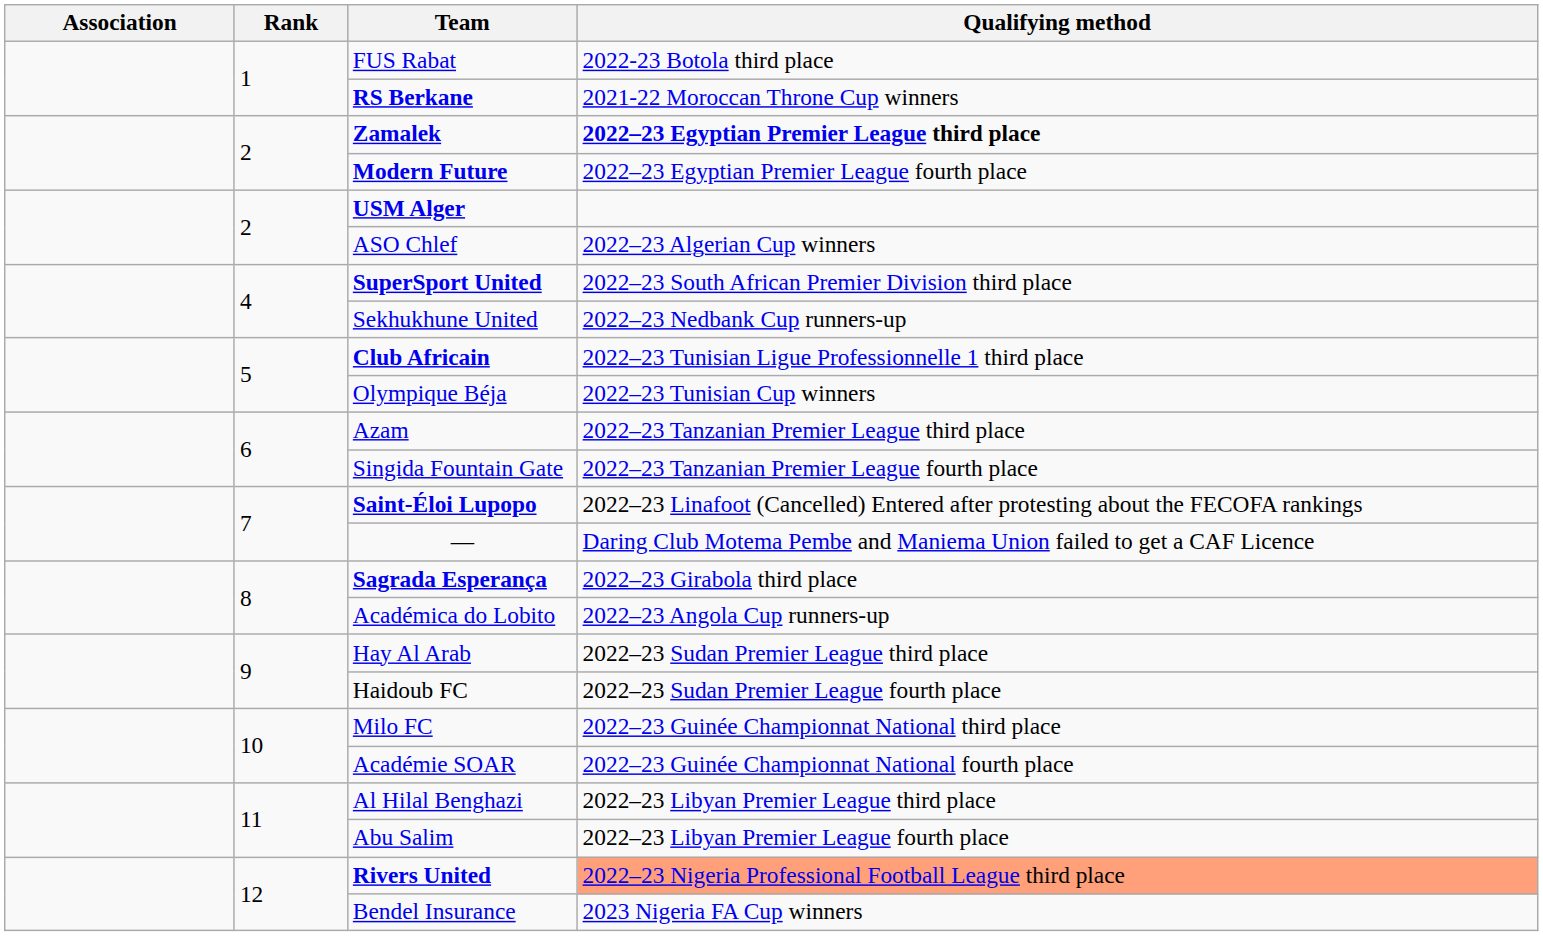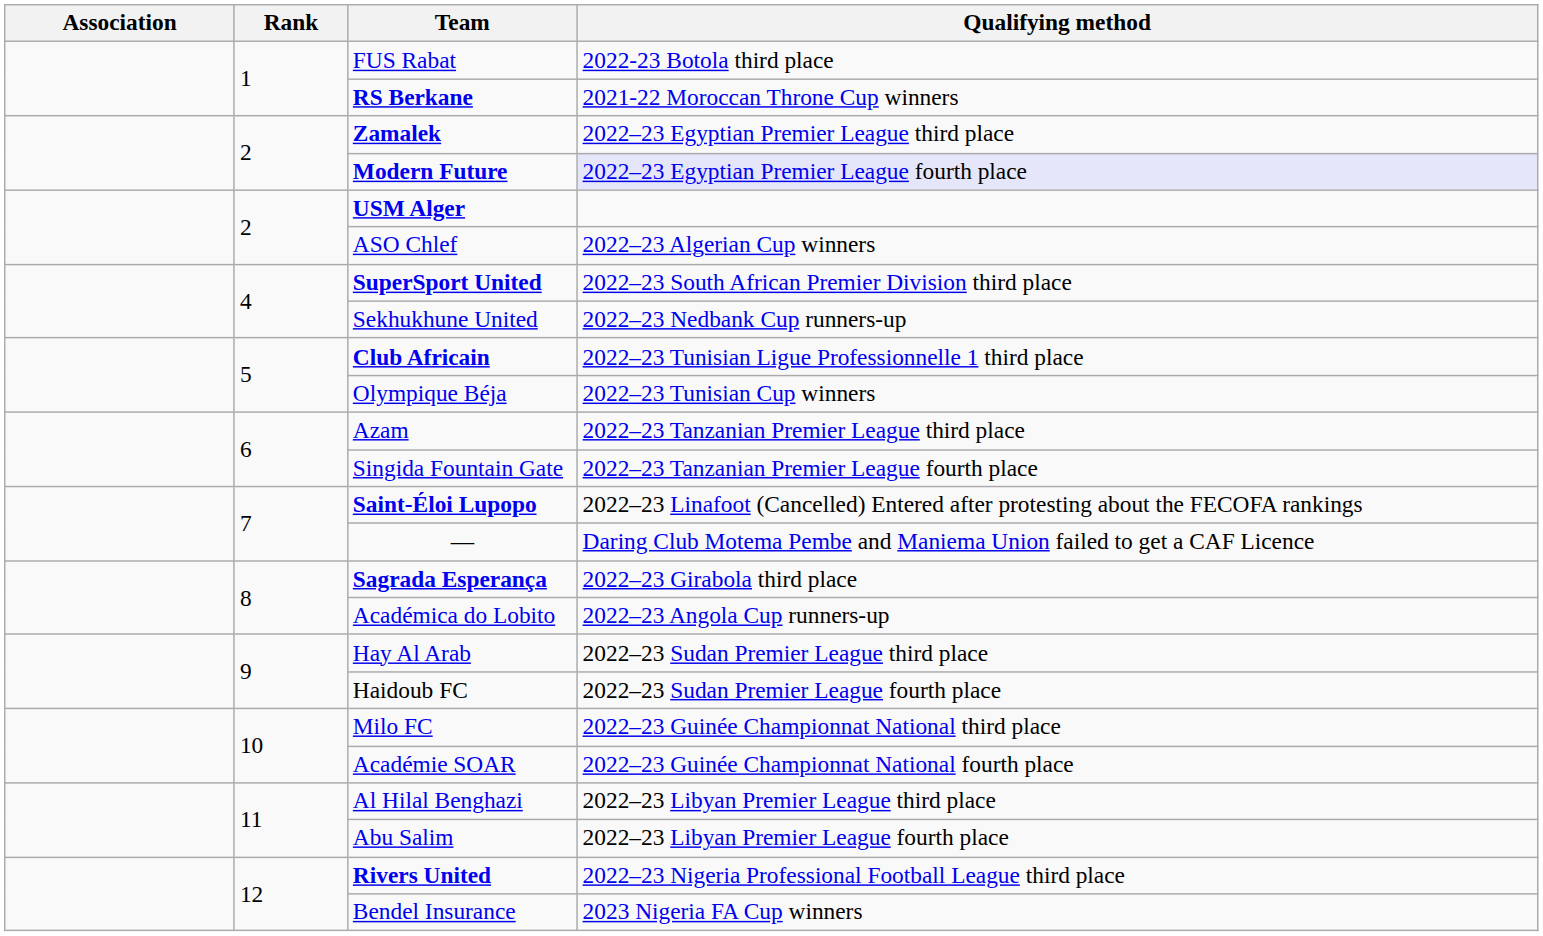(812, 134) bold -> (798, 134) normal
(805, 171) no background -> (805, 171) lavender background
(854, 875) lightsalmon background -> (854, 875) no background
